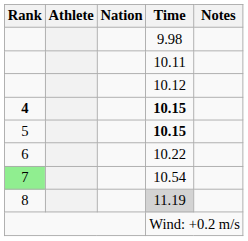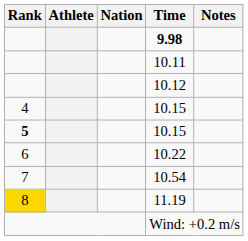(170, 39) normal -> (170, 39) bold
(25, 108) bold -> (25, 108) normal
(170, 108) bold -> (170, 108) normal
(25, 131) normal -> (25, 131) bold
(170, 131) bold -> (170, 131) normal
(25, 177) lightgreen background -> (25, 177) no background
(25, 200) no background -> (25, 200) gold background
(170, 200) lightgrey background -> (170, 200) no background
